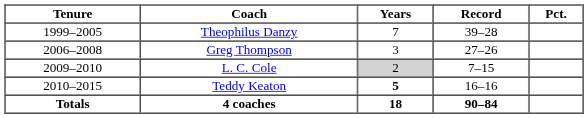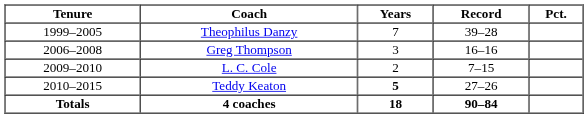(481, 50) 27–26 -> (481, 50) 16–16
(395, 68) lightgrey background -> (395, 68) no background
(481, 86) 16–16 -> (481, 86) 27–26
